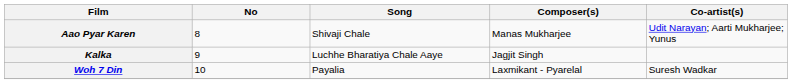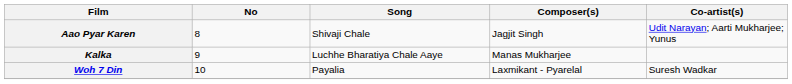(532, 33) Manas Mukharjee -> (518, 33) Jagjit Singh
(518, 54) Jagjit Singh -> (532, 54) Manas Mukharjee
